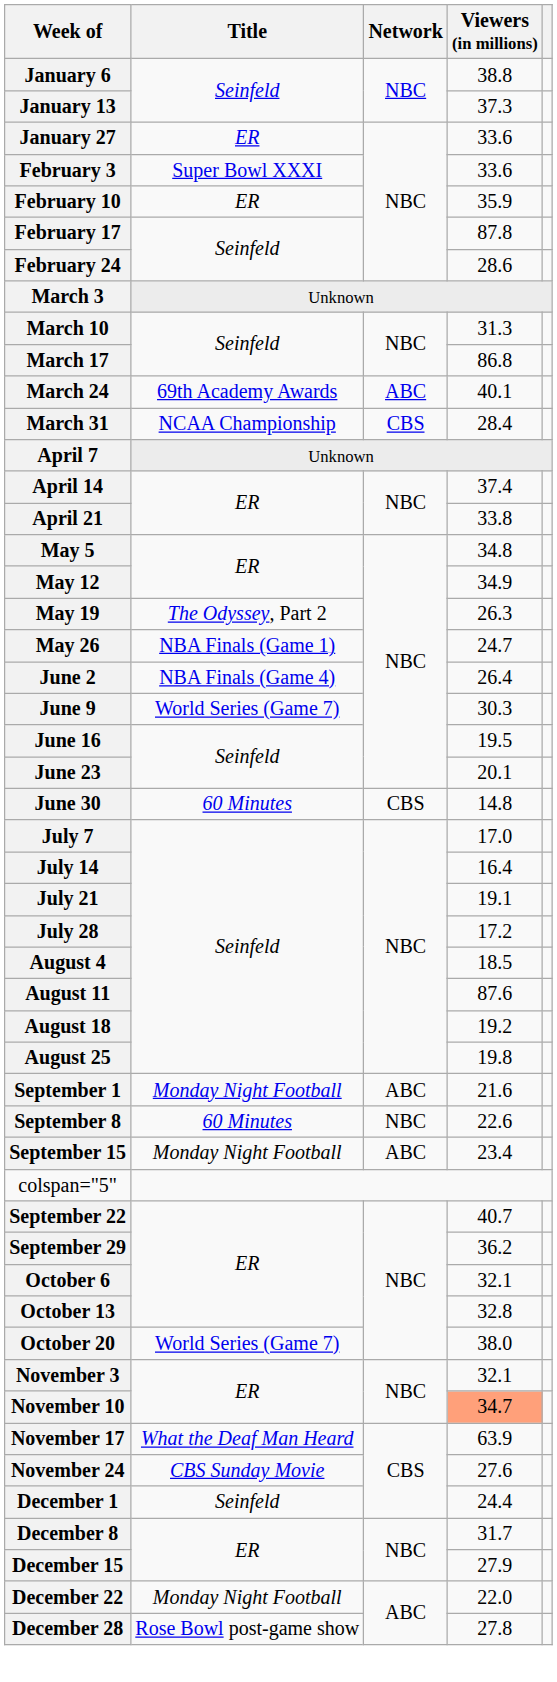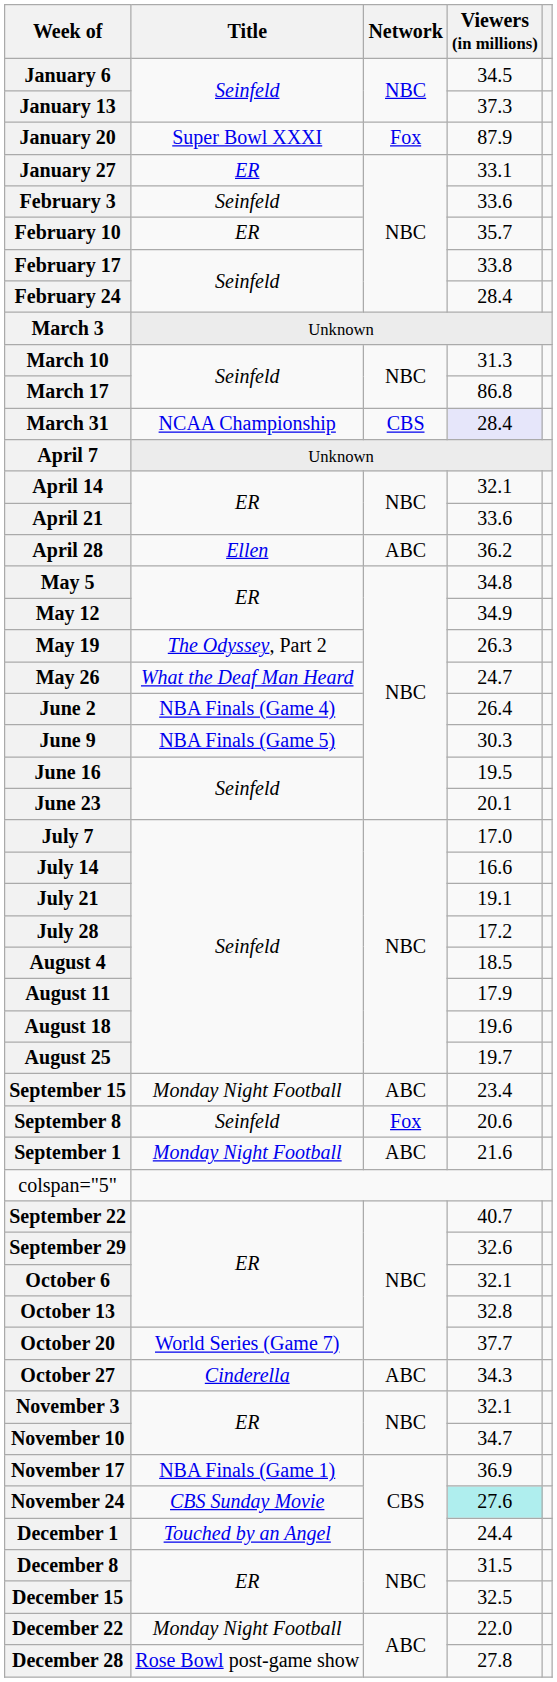(495, 74) 38.8 -> (495, 74) 34.5
+ row: (68, 138)
(495, 138) 33.6 -> (495, 169) 33.1
(247, 169) Super Bowl XXXI -> (247, 201) Seinfeld
(495, 201) 35.9 -> (495, 233) 35.7
(495, 233) 87.8 -> (495, 264) 33.8
(495, 264) 28.6 -> (495, 296) 28.4
- row: (68, 391)
(495, 423) no background -> (495, 423) lavender background
(495, 486) 37.4 -> (495, 486) 32.1
(495, 518) 33.8 -> (495, 518) 33.6
+ row: (68, 550)
(247, 645) NBA Finals (Game 1) -> (247, 677) What the Deaf Man Heard
(247, 708) World Series (Game 7) -> (247, 740) NBA Finals (Game 5)
- row: (68, 804)
(495, 867) 16.4 -> (495, 867) 16.6
(495, 994) 87.6 -> (495, 994) 17.9
(495, 1026) 19.2 -> (495, 1026) 19.6
(495, 1057) 19.8 -> (495, 1057) 19.7
rows swapped: (68, 1089) <-> (68, 1153)
(247, 1121) 60 Minutes -> (247, 1121) Seinfeld
(406, 1121) NBC -> (406, 1121) Fox
(495, 1121) 22.6 -> (495, 1121) 20.6
(495, 1248) 36.2 -> (495, 1248) 32.6
(495, 1343) 38.0 -> (495, 1343) 37.7
+ row: (68, 1375)
(495, 1406) lightsalmon background -> (495, 1438) no background
(247, 1438) What the Deaf Man Heard -> (247, 1470) NBA Finals (Game 1)
(495, 1438) 63.9 -> (495, 1470) 36.9
(495, 1470) no background -> (495, 1501) paleturquoise background
(247, 1501) Seinfeld -> (247, 1533) Touched by an Angel
(495, 1533) 31.7 -> (495, 1565) 31.5
(495, 1565) 27.9 -> (495, 1597) 32.5
